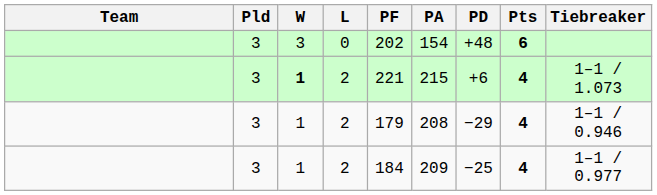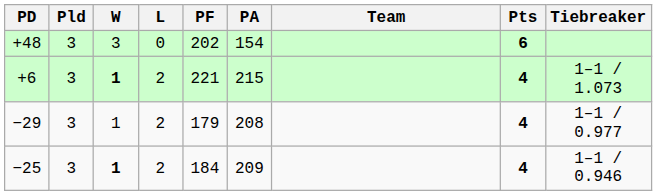columns swapped: (119, 18) <-> (478, 18)
(598, 124) 1–1 / 0.946 -> (598, 124) 1–1 / 0.977
(300, 168) normal -> (116, 168) bold
(598, 168) 1–1 / 0.977 -> (598, 168) 1–1 / 0.946
